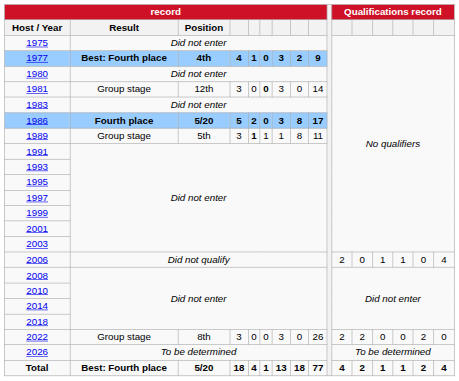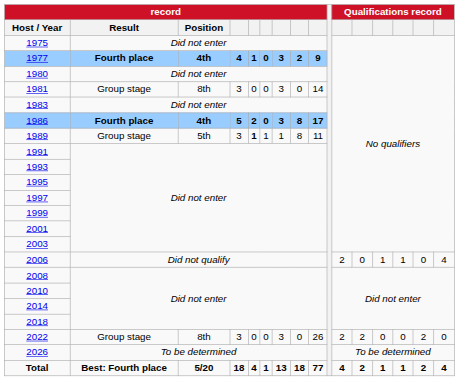(124, 58) Best: Fourth place -> (124, 58) Fourth place
(204, 89) 12th -> (204, 89) 8th
(266, 89) bold -> (266, 89) normal
(204, 120) 5/20 -> (204, 120) 4th
